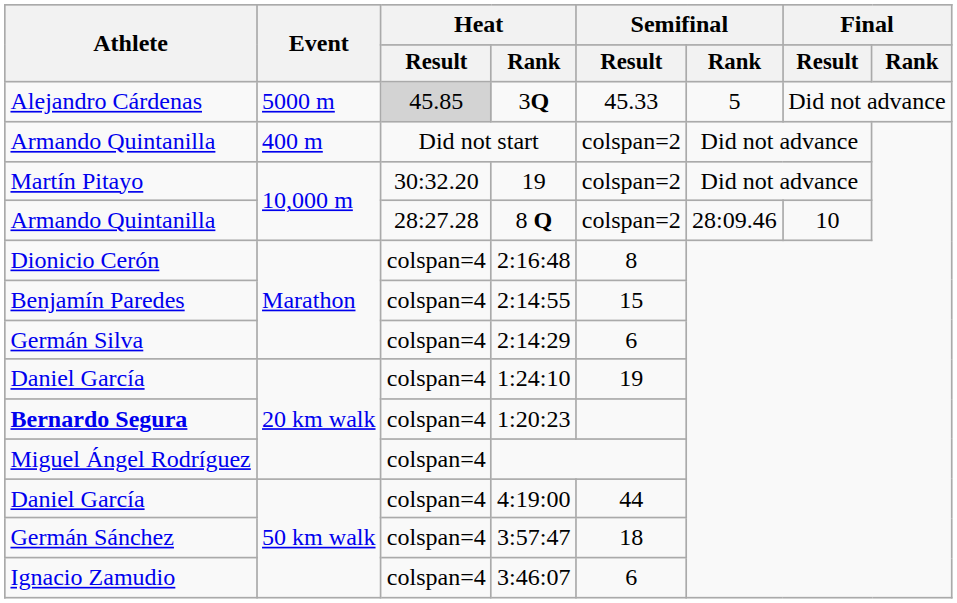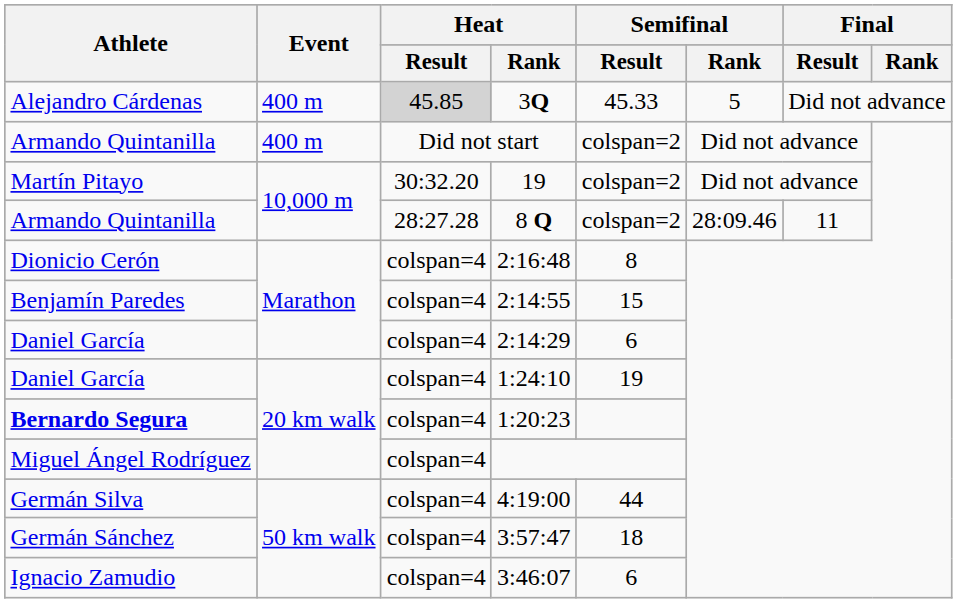(298, 101) 5000 m -> (292, 101) 400 m
(827, 220) 10 -> (827, 220) 11
(77, 339) Germán Silva -> (78, 339) Daniel García
(78, 498) Daniel García -> (77, 498) Germán Silva
